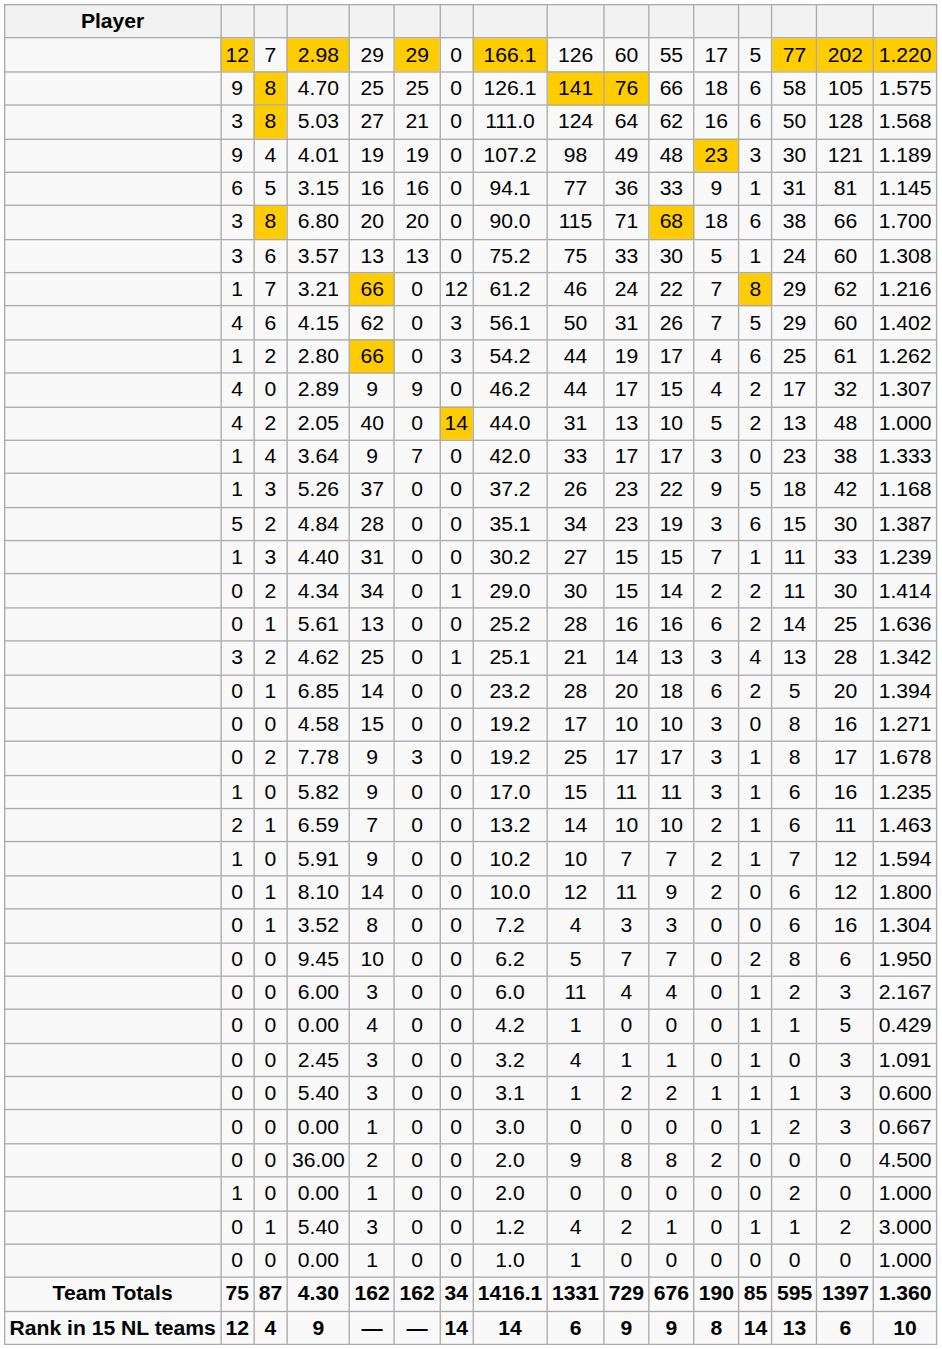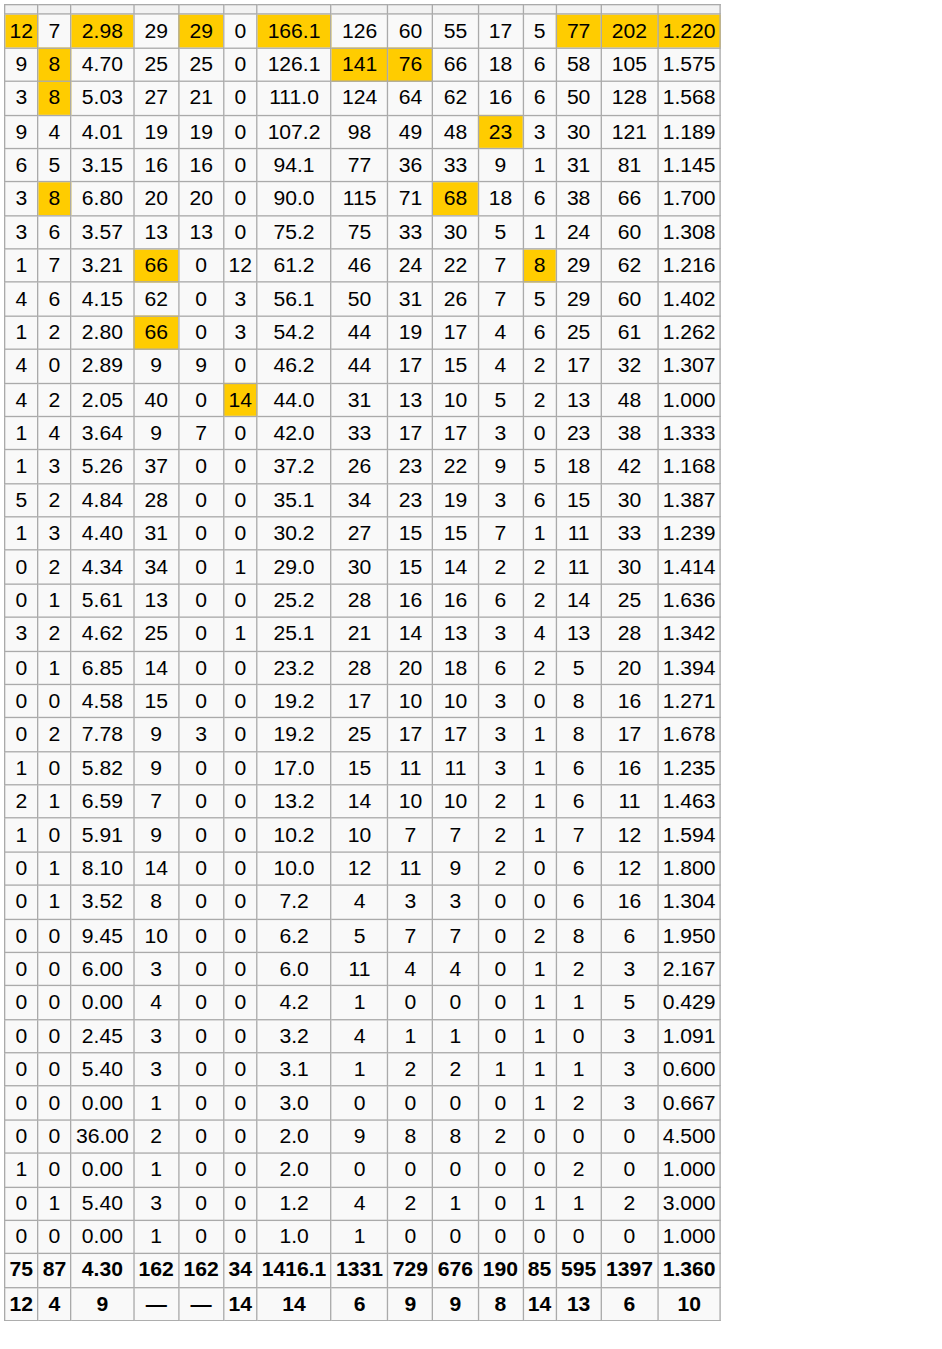- column: (113, 21)
